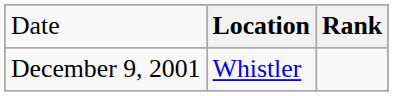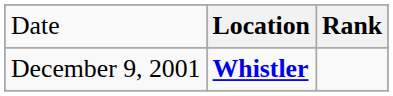(257, 68) normal -> (261, 68) bold
